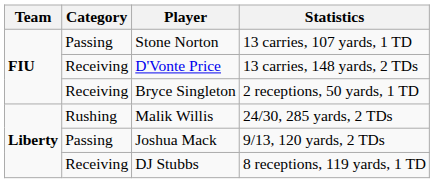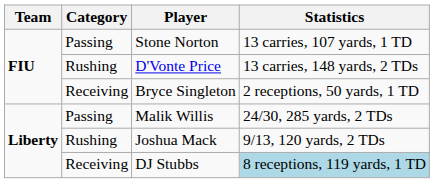(97, 66) Receiving -> (91, 66) Rushing
(91, 115) Rushing -> (89, 115) Passing
(89, 140) Passing -> (91, 140) Rushing
(334, 165) no background -> (334, 165) lightblue background
